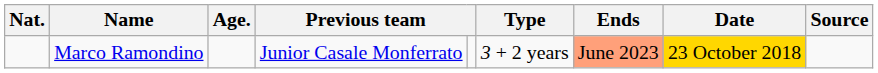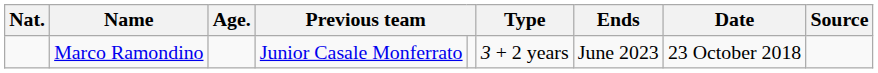(618, 51) lightsalmon background -> (618, 51) no background
(735, 51) gold background -> (735, 51) no background
